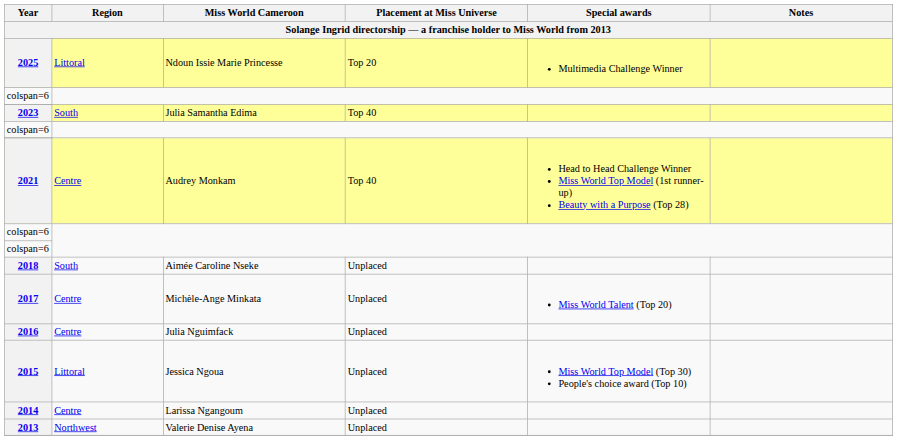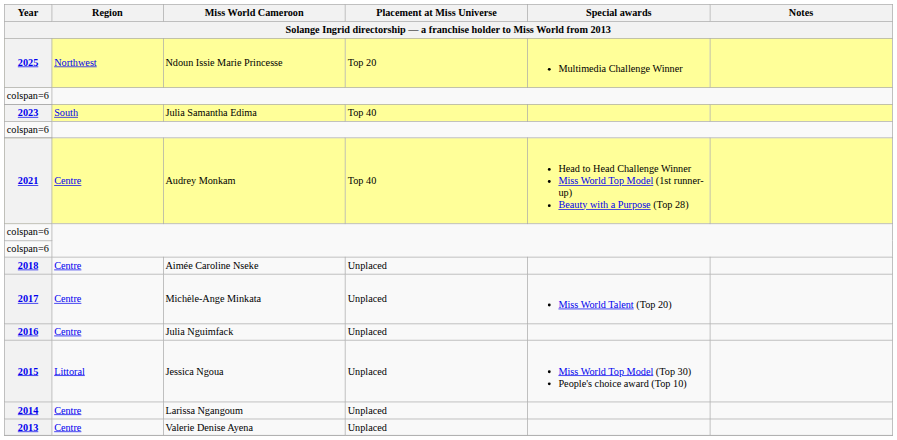(69, 63) Littoral -> (75, 63) Northwest
(66, 266) South -> (68, 266) Centre
(75, 427) Northwest -> (68, 427) Centre
